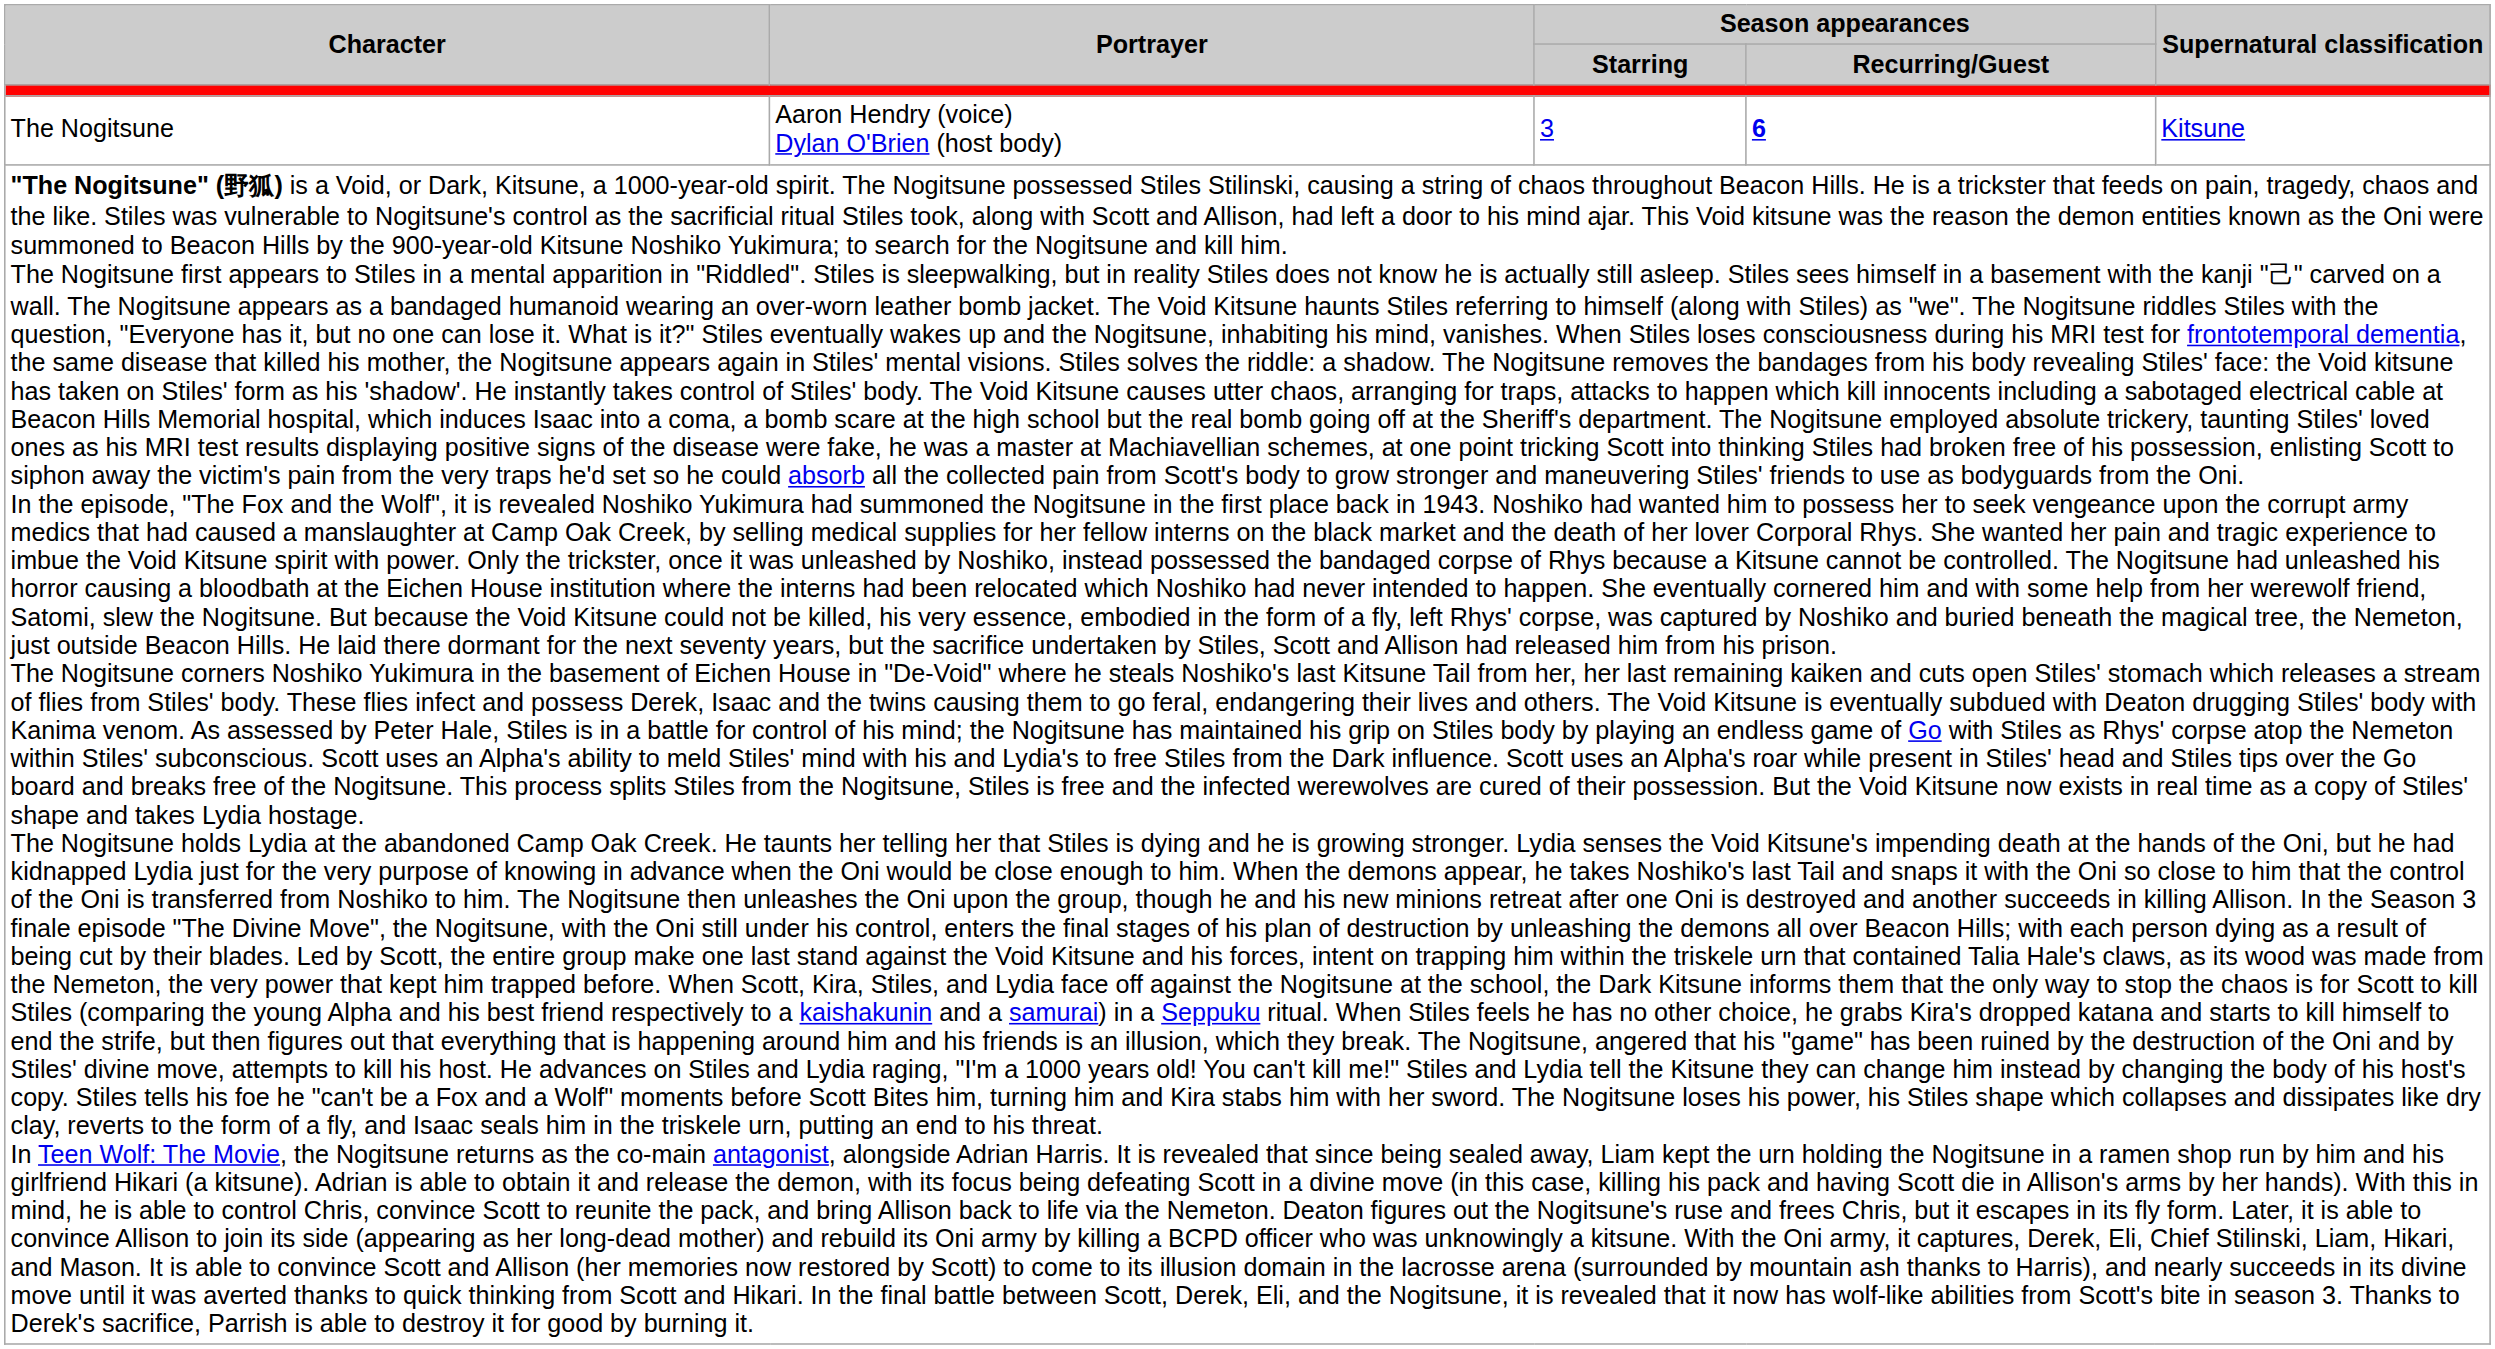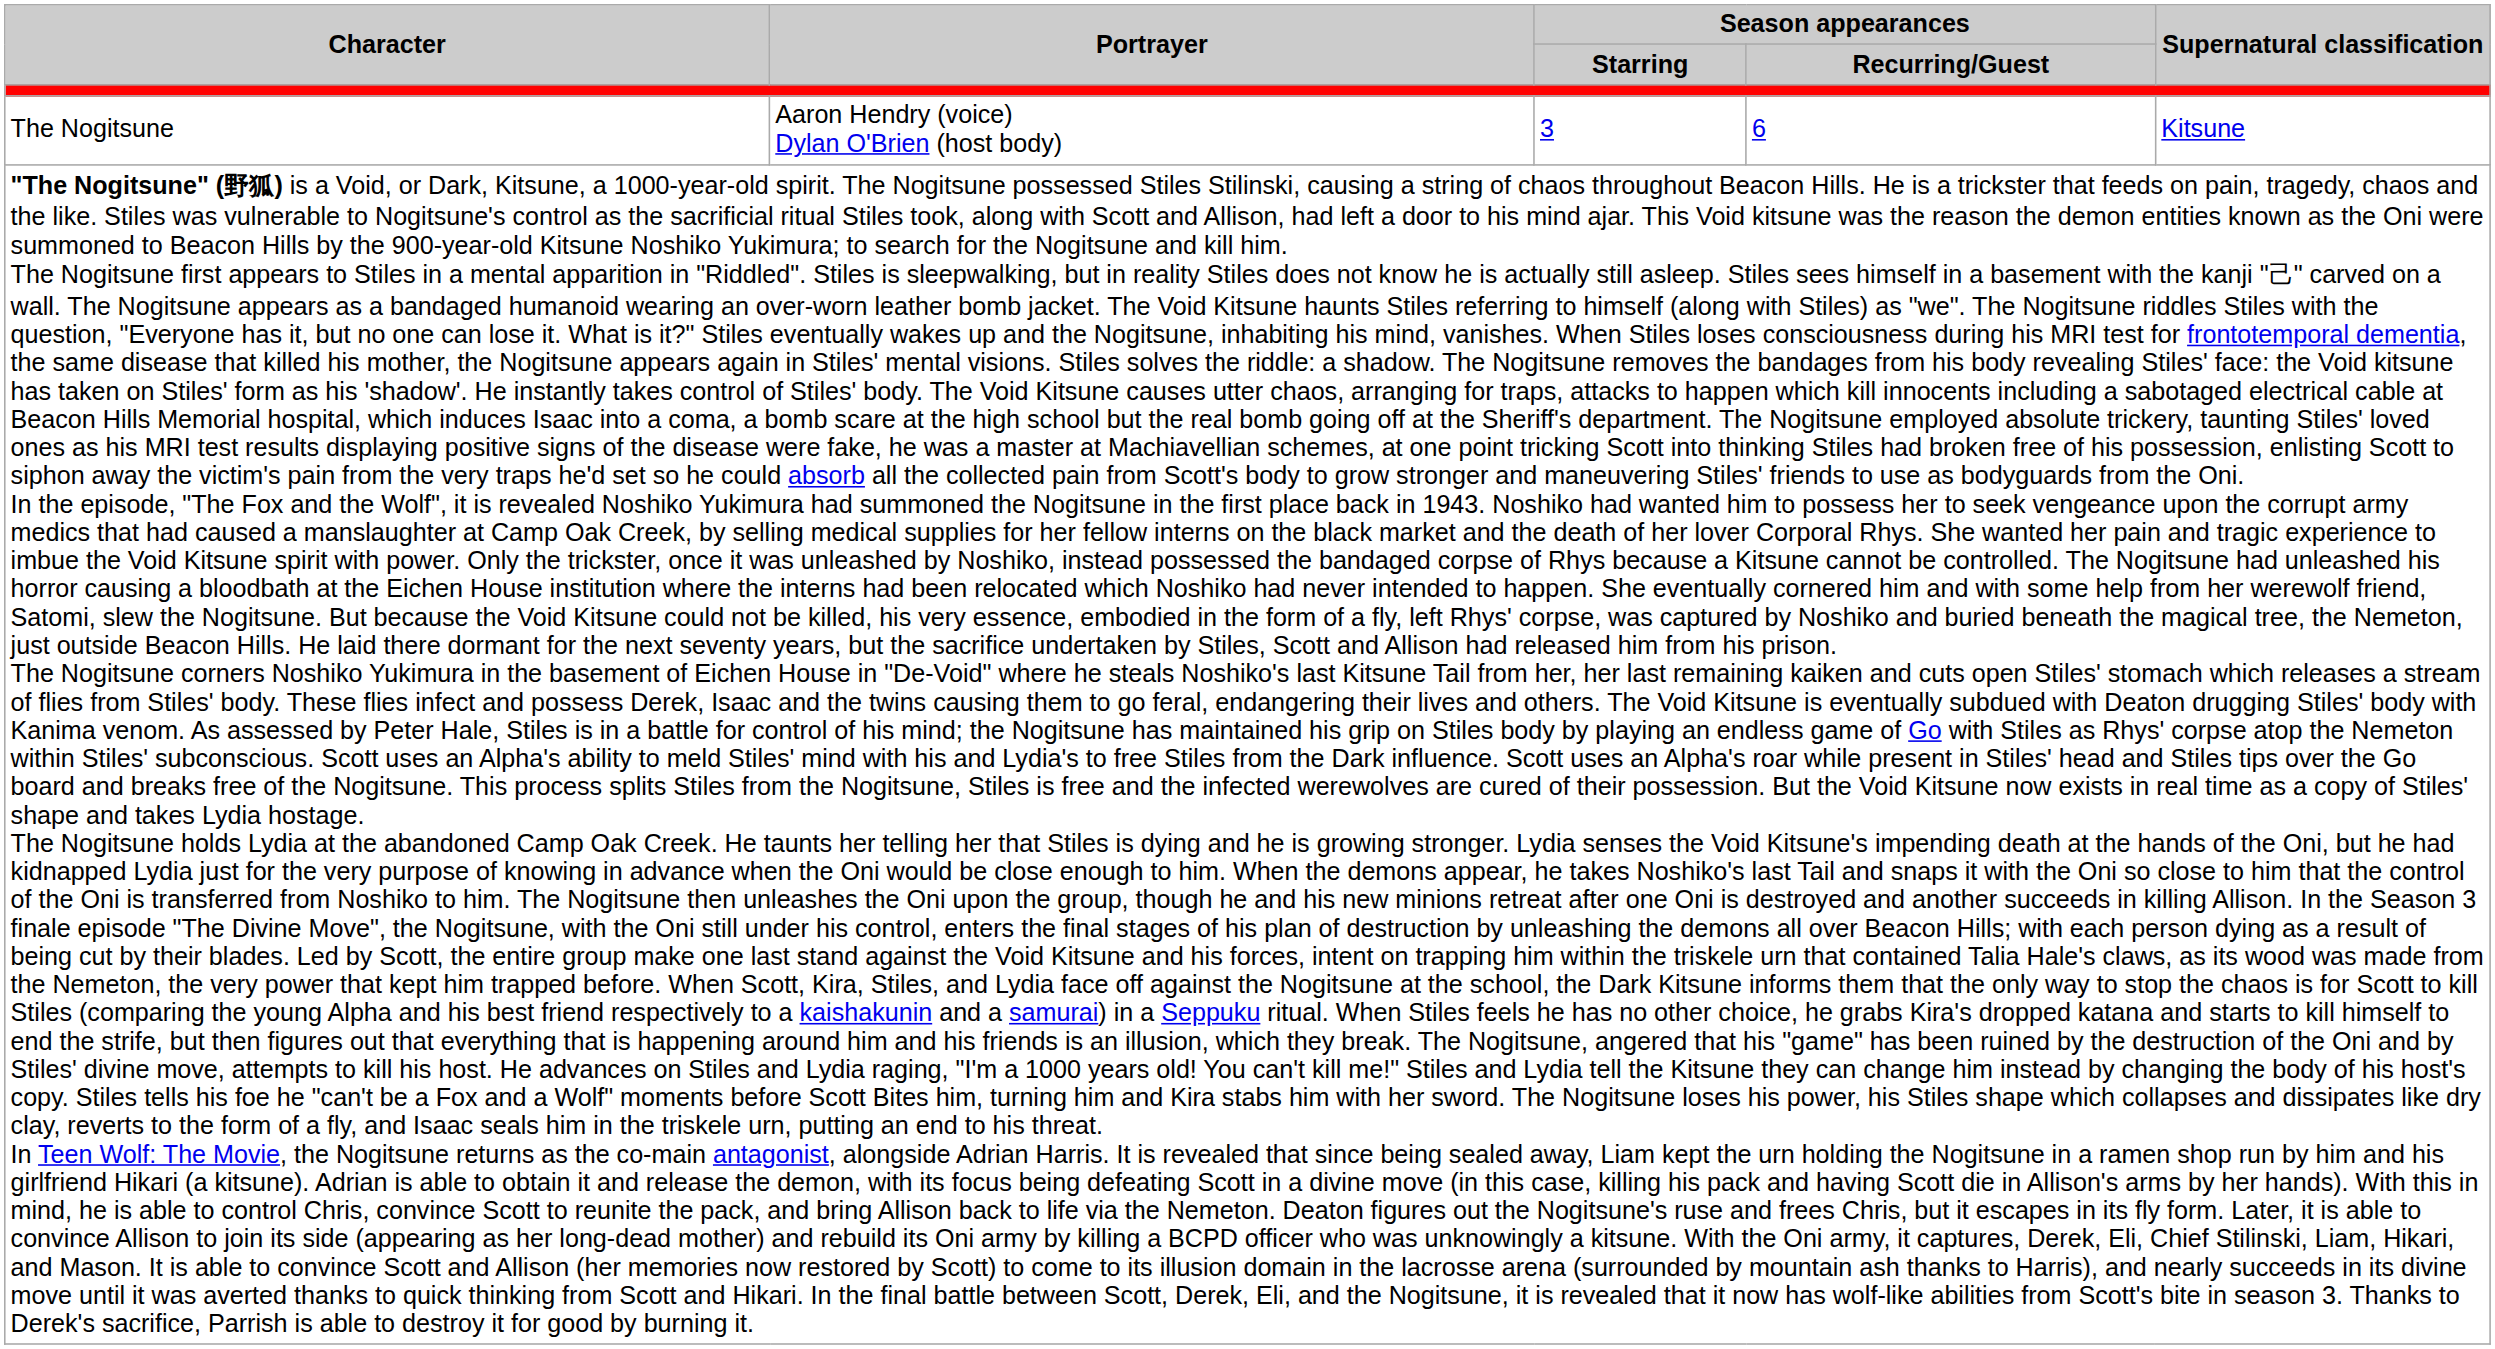(1759, 129) bold -> (1759, 129) normal
